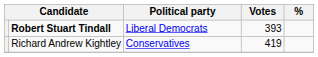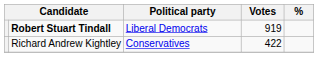(273, 28) 393 -> (273, 28) 919
(273, 44) 419 -> (273, 44) 422
